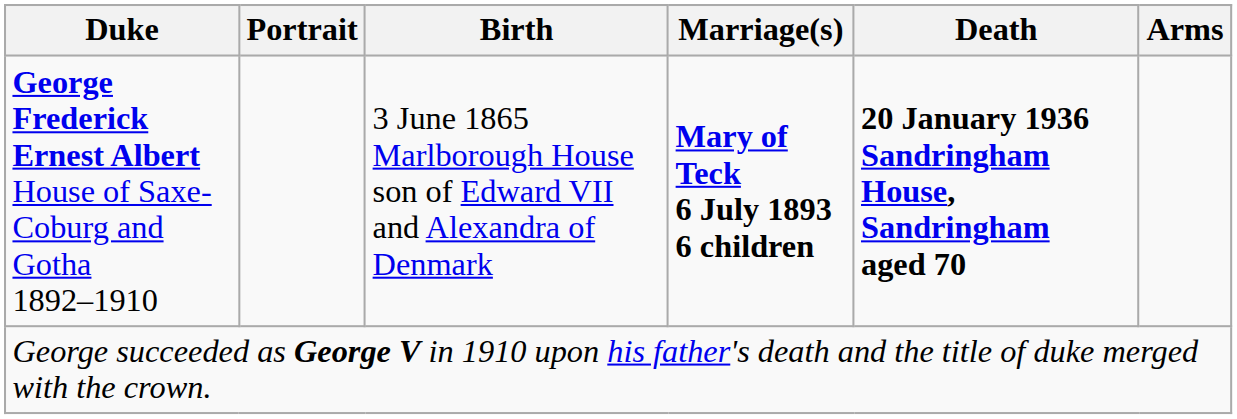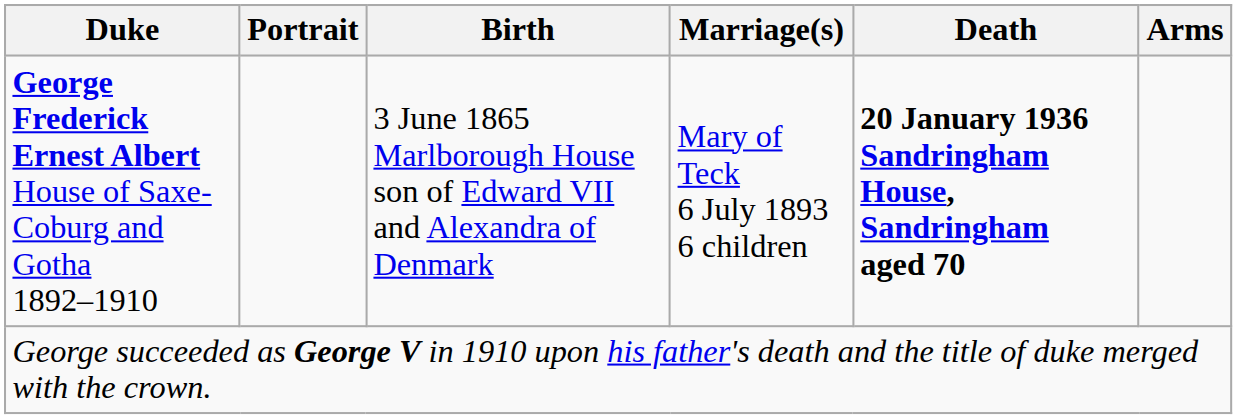(754, 190) bold -> (753, 190) normal
